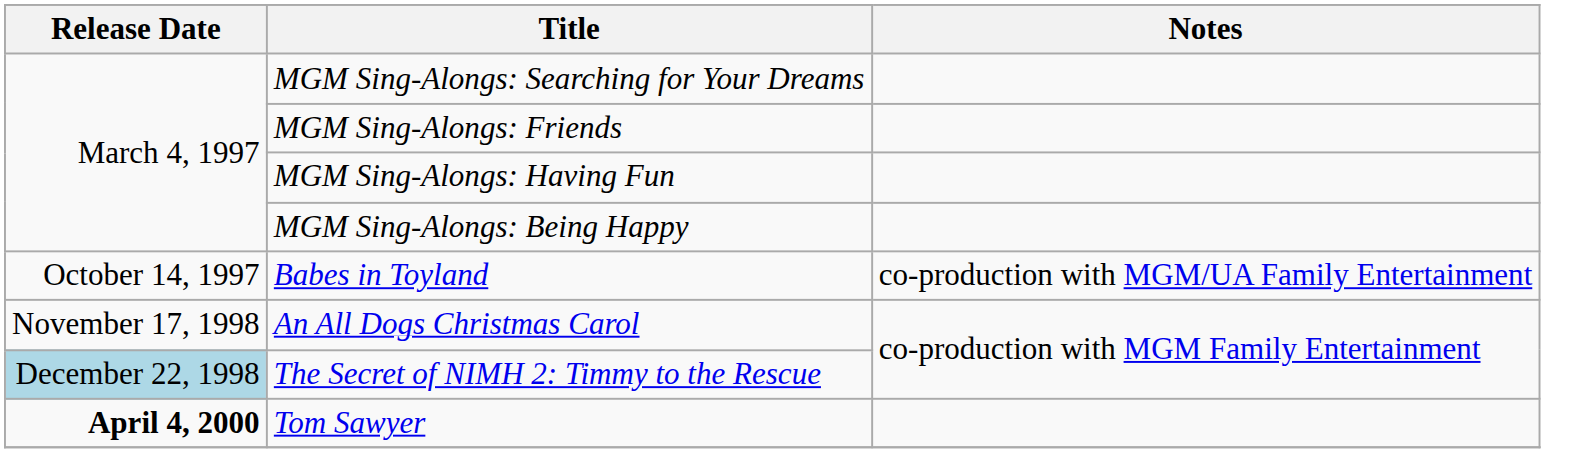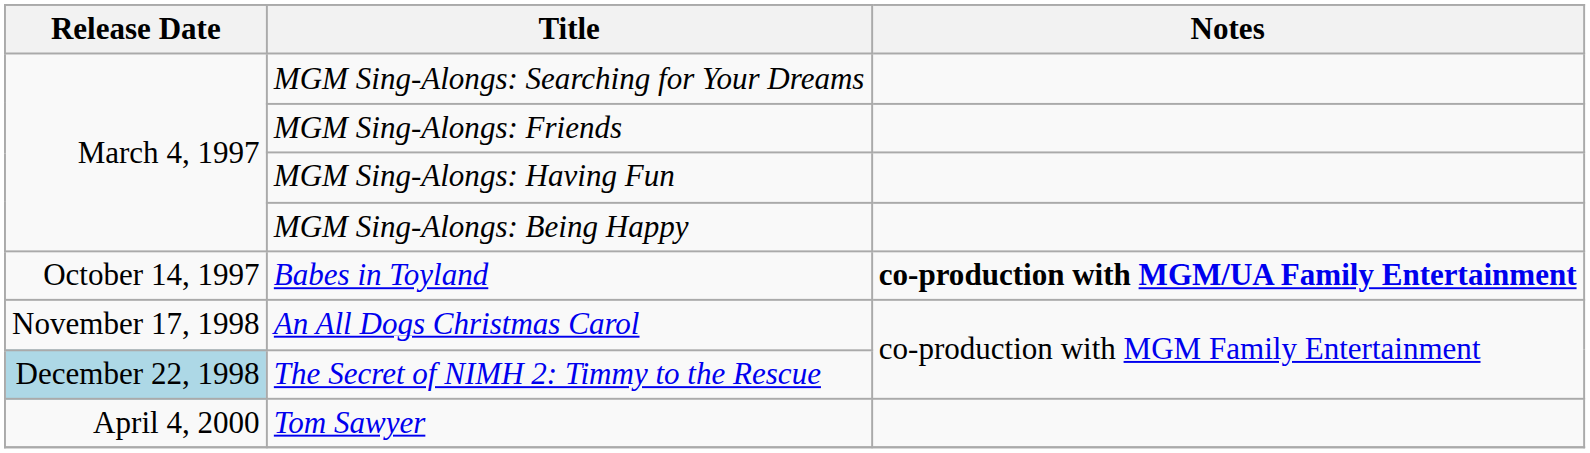(1206, 275) normal -> (1228, 275) bold
(174, 422) bold -> (176, 422) normal
